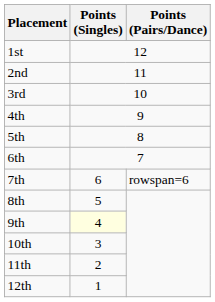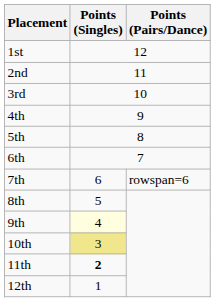(98, 243) no background -> (98, 243) khaki background
(98, 264) normal -> (98, 264) bold
